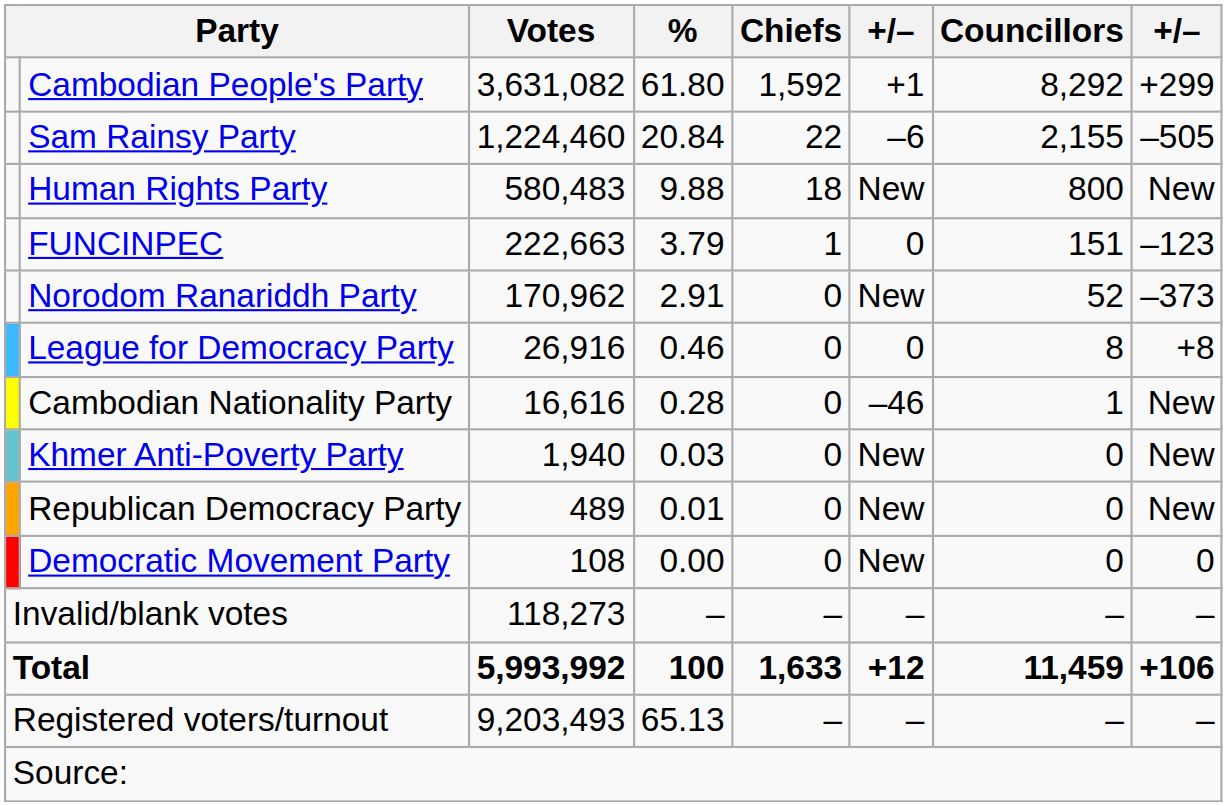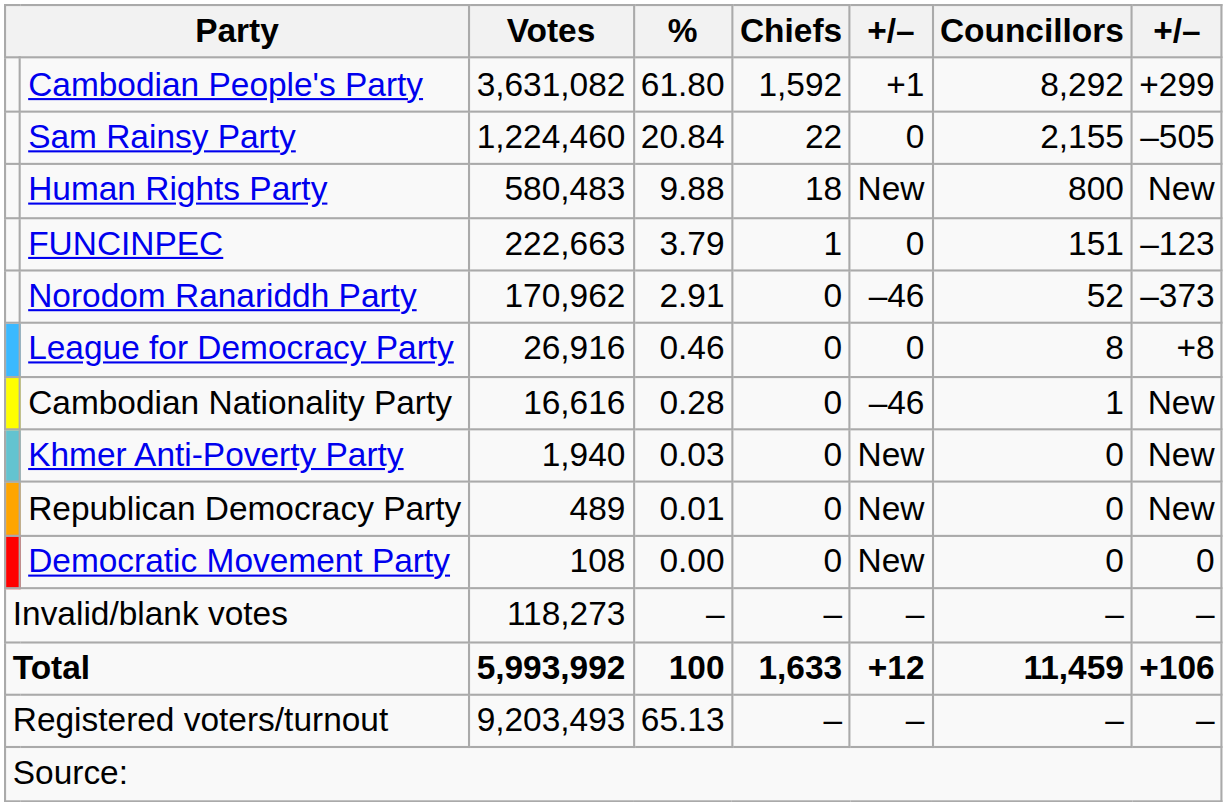(906, 137) –6 -> (915, 137) 0
(891, 296) New -> (897, 296) –46
